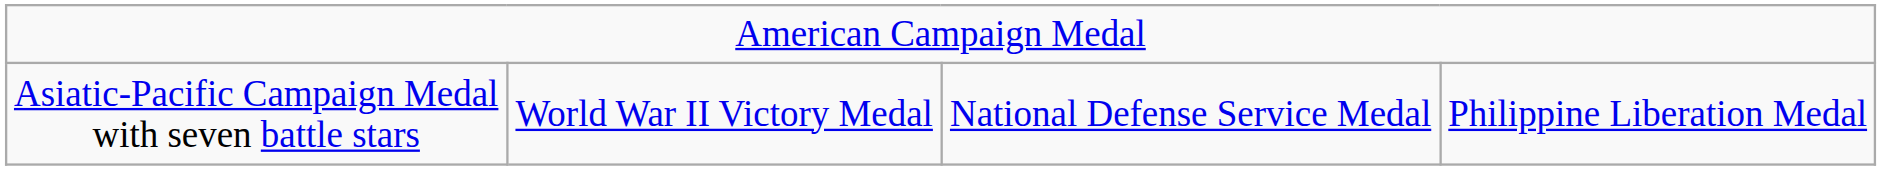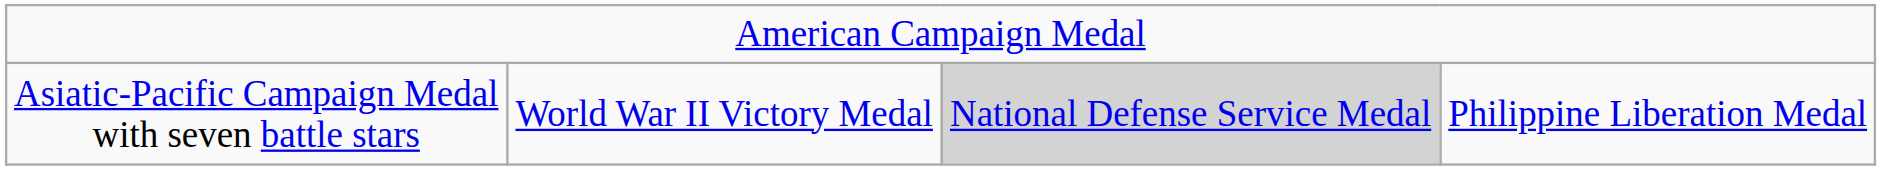(1191, 113) no background -> (1191, 113) lightgrey background
